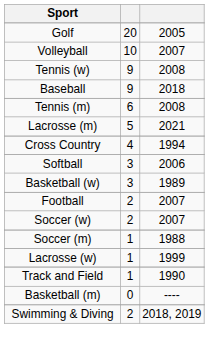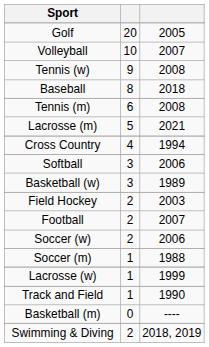(130, 88) 9 -> (130, 88) 8
+ row: (63, 201)
(172, 220) 2007 -> (172, 239) 2006
